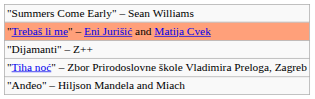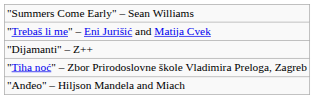(109, 31) lightsalmon background -> (109, 31) no background
